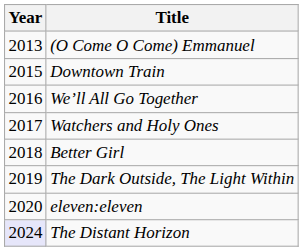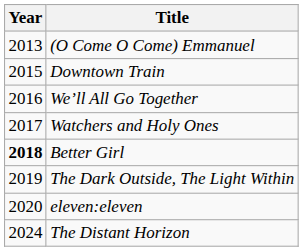(25, 152) normal -> (25, 152) bold
(25, 233) lavender background -> (25, 233) no background
